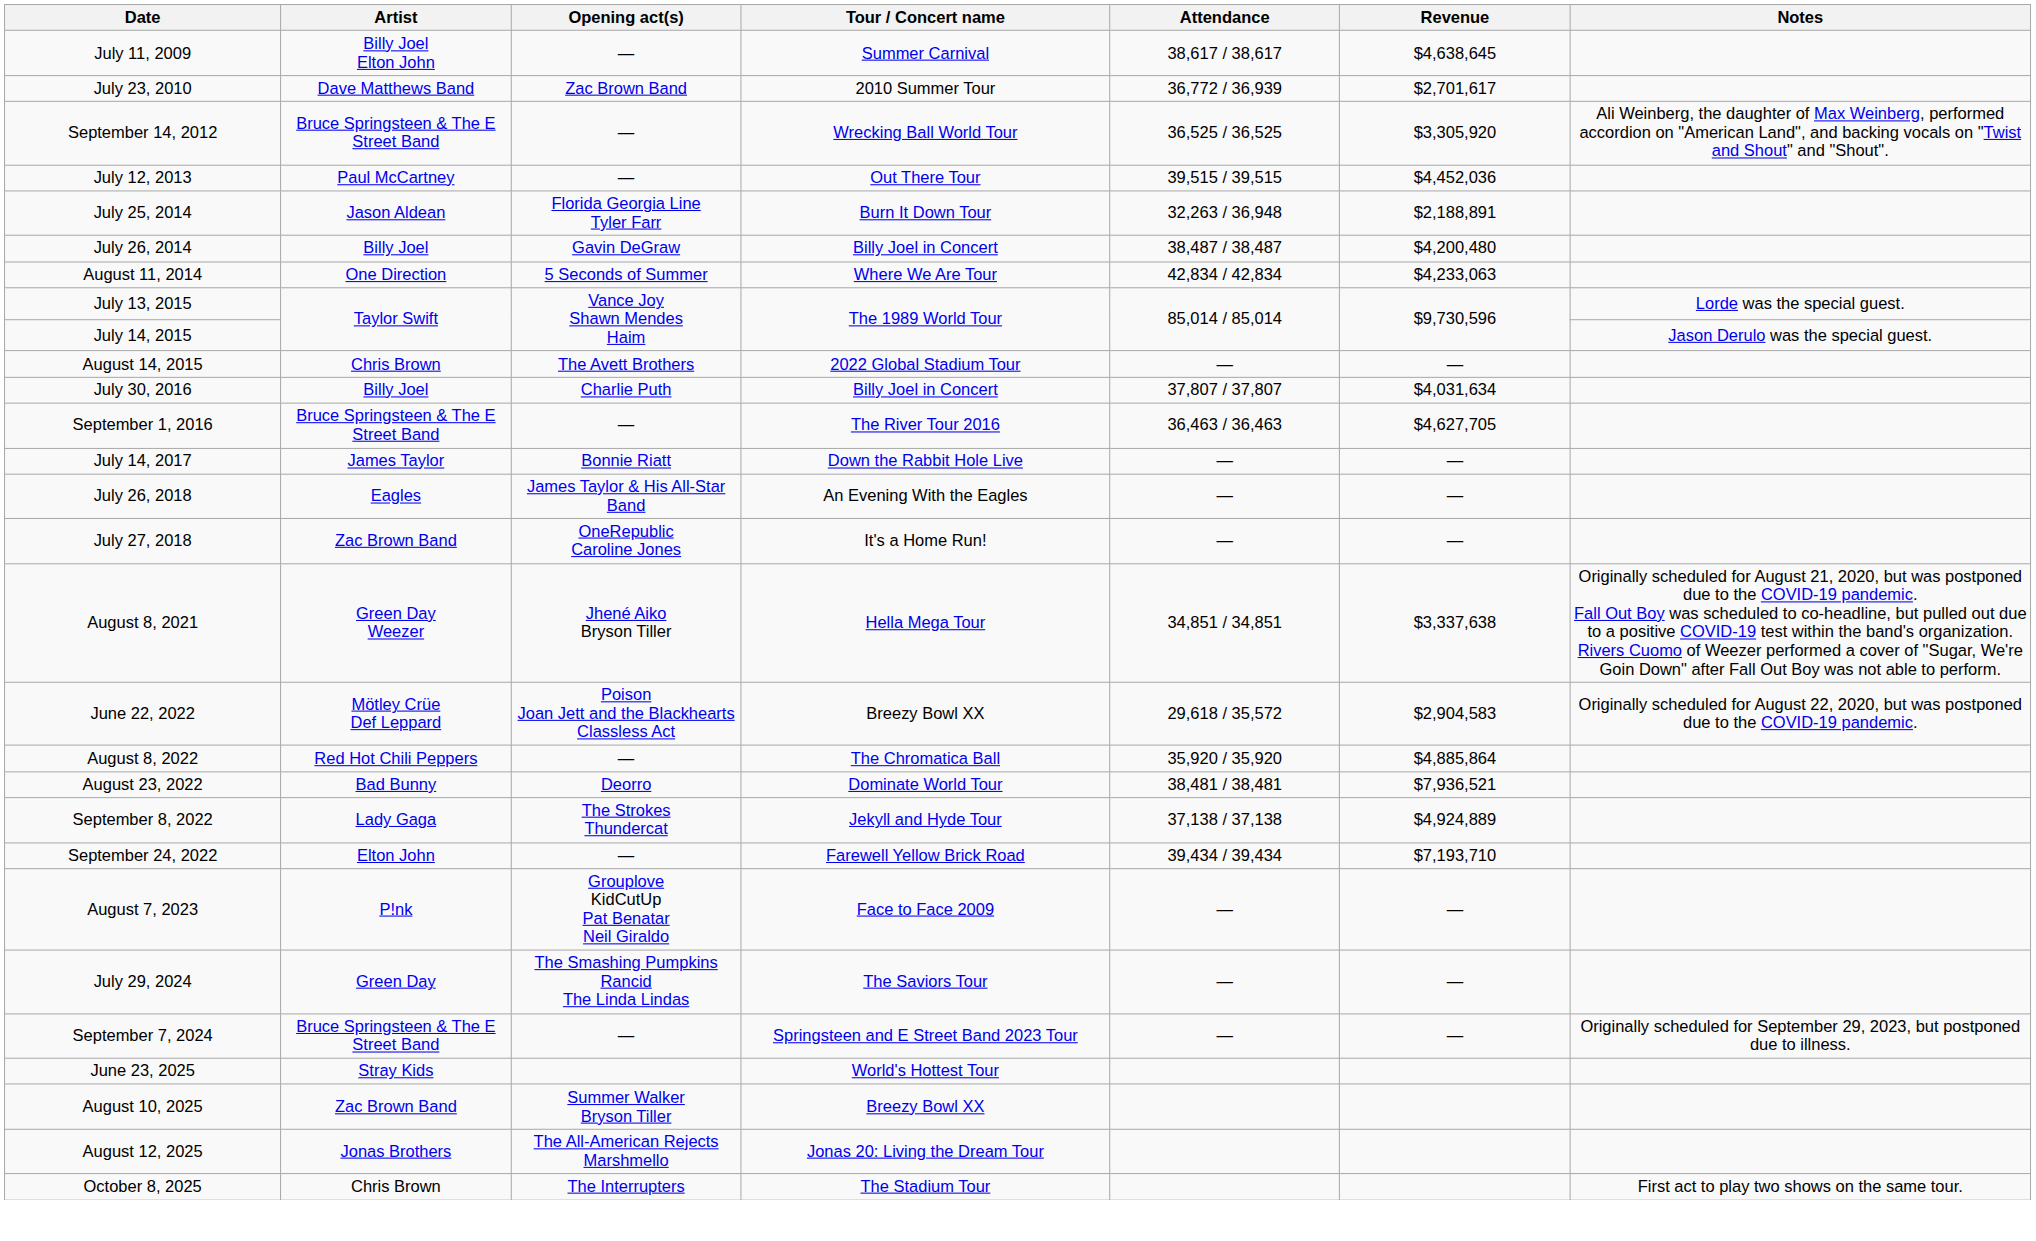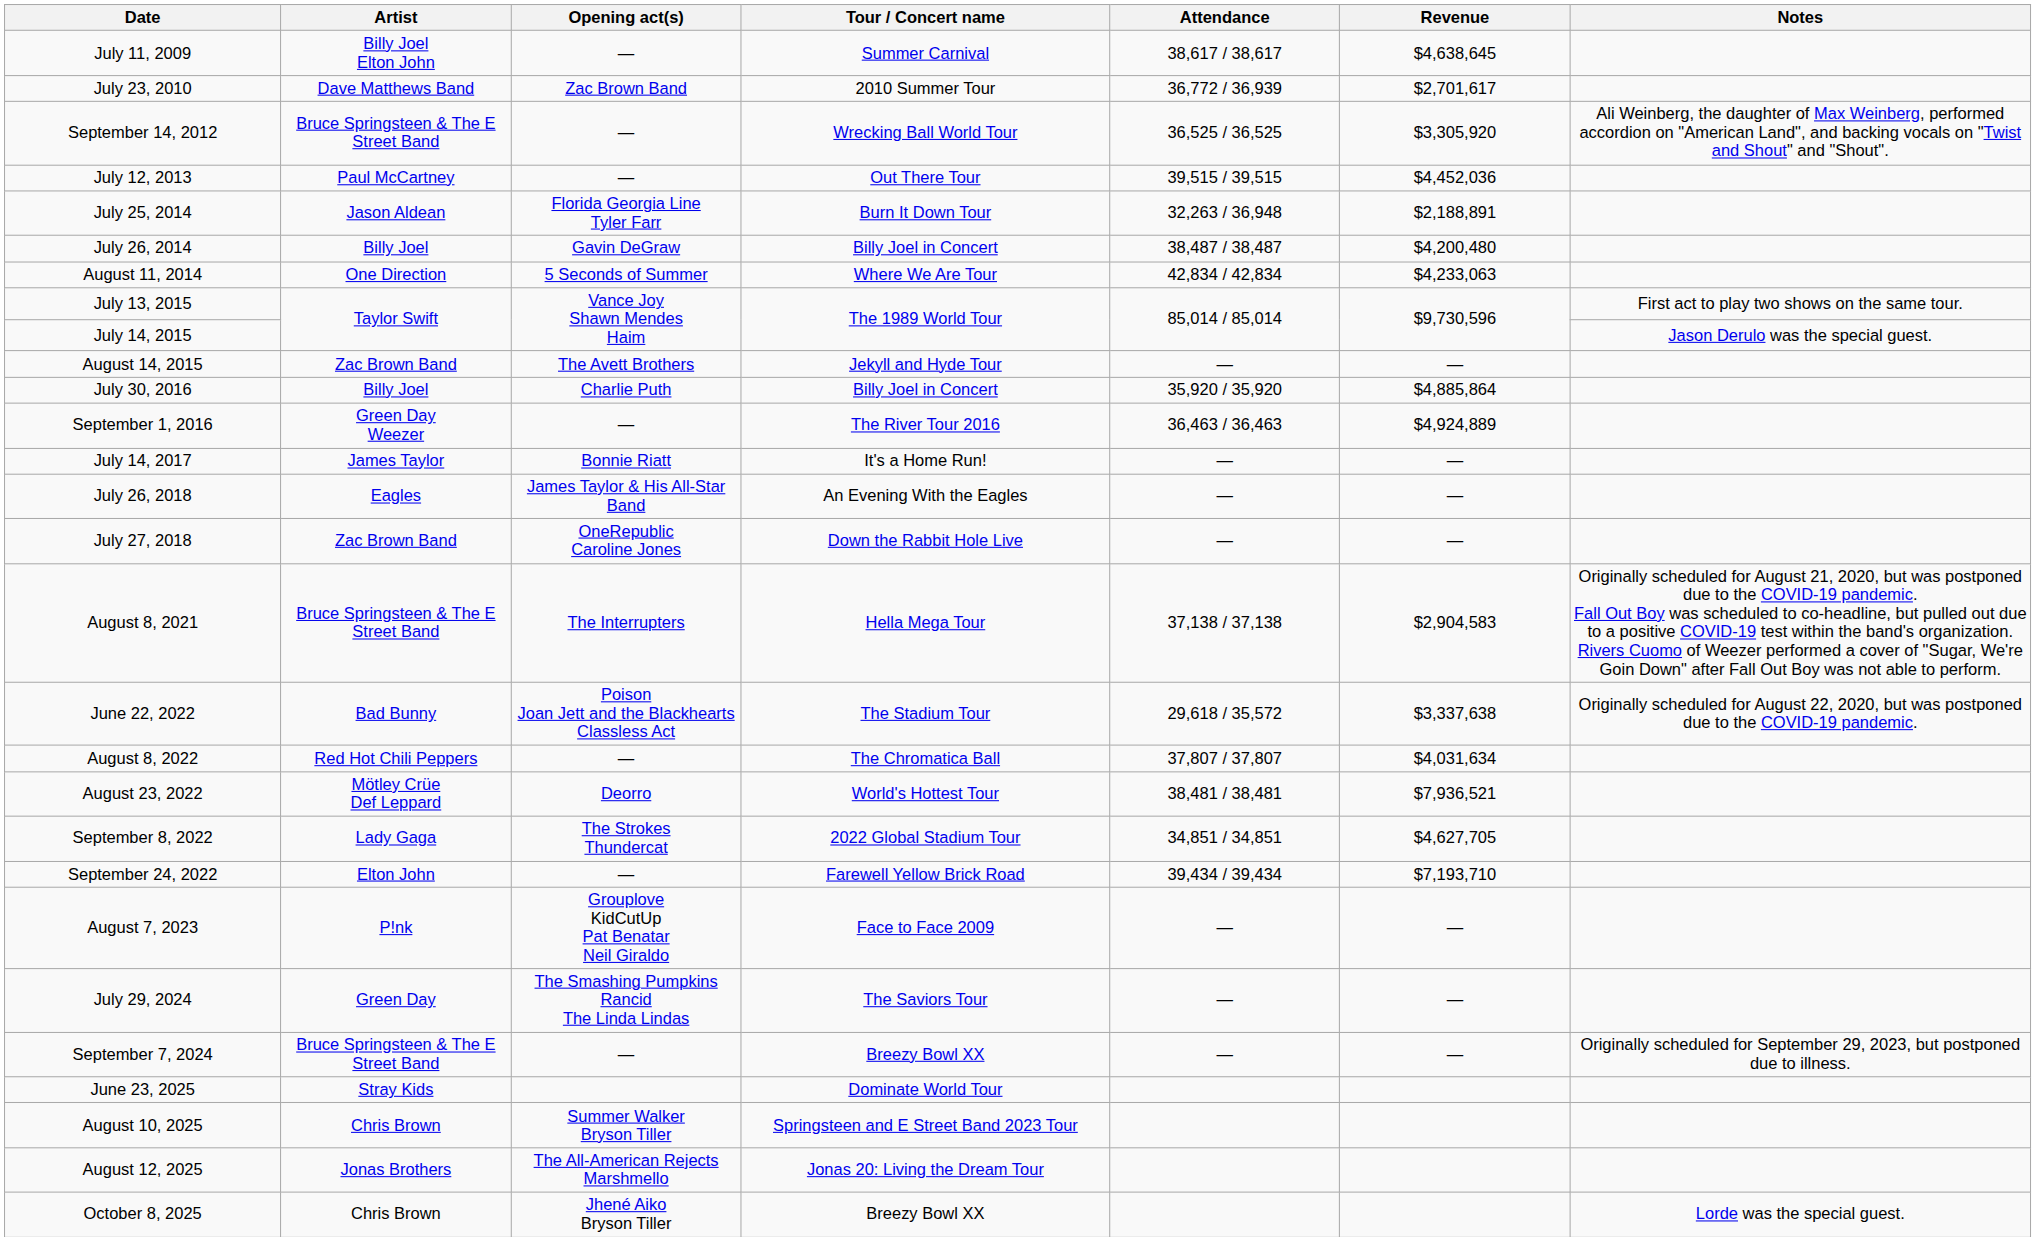(1800, 303) Lorde was the special guest. -> (1800, 303) First act to play two shows on the same tour.
(396, 364) Chris Brown -> (396, 364) Zac Brown Band
(925, 364) 2022 Global Stadium Tour -> (925, 364) Jekyll and Hyde Tour
(1225, 390) 37,807 / 37,807 -> (1225, 390) 35,920 / 35,920
(1455, 390) $4,031,634 -> (1455, 390) $4,885,864
(396, 425) Bruce Springsteen & The E Street Band -> (396, 425) Green Day Weezer
(1455, 425) $4,627,705 -> (1455, 425) $4,924,889
(925, 460) Down the Rabbit Hole Live -> (925, 460) It's a Home Run!
(925, 541) It's a Home Run! -> (925, 541) Down the Rabbit Hole Live
(396, 622) Green Day Weezer -> (396, 622) Bruce Springsteen & The E Street Band
(626, 622) Jhené Aiko Bryson Tiller -> (626, 622) The Interrupters
(1225, 622) 34,851 / 34,851 -> (1225, 622) 37,138 / 37,138
(1455, 622) $3,337,638 -> (1455, 622) $2,904,583
(396, 713) Mötley Crüe Def Leppard -> (396, 713) Bad Bunny
(925, 713) Breezy Bowl XX -> (925, 713) The Stadium Tour
(1455, 713) $2,904,583 -> (1455, 713) $3,337,638
(1225, 758) 35,920 / 35,920 -> (1225, 758) 37,807 / 37,807
(1455, 758) $4,885,864 -> (1455, 758) $4,031,634
(396, 784) Bad Bunny -> (396, 793) Mötley Crüe Def Leppard
(925, 784) Dominate World Tour -> (925, 793) World's Hottest Tour
(925, 820) Jekyll and Hyde Tour -> (925, 838) 2022 Global Stadium Tour
(1225, 820) 37,138 / 37,138 -> (1225, 838) 34,851 / 34,851
(1455, 820) $4,924,889 -> (1455, 838) $4,627,705
(925, 1035) Springsteen and E Street Band 2023 Tour -> (925, 1054) Breezy Bowl XX
(925, 1071) World's Hottest Tour -> (925, 1089) Dominate World Tour
(396, 1106) Zac Brown Band -> (396, 1125) Chris Brown
(925, 1106) Breezy Bowl XX -> (925, 1125) Springsteen and E Street Band 2023 Tour
(626, 1186) The Interrupters -> (626, 1214) Jhené Aiko Bryson Tiller
(925, 1186) The Stadium Tour -> (925, 1214) Breezy Bowl XX
(1800, 1186) First act to play two shows on the same tour. -> (1800, 1214) Lorde was the special guest.
